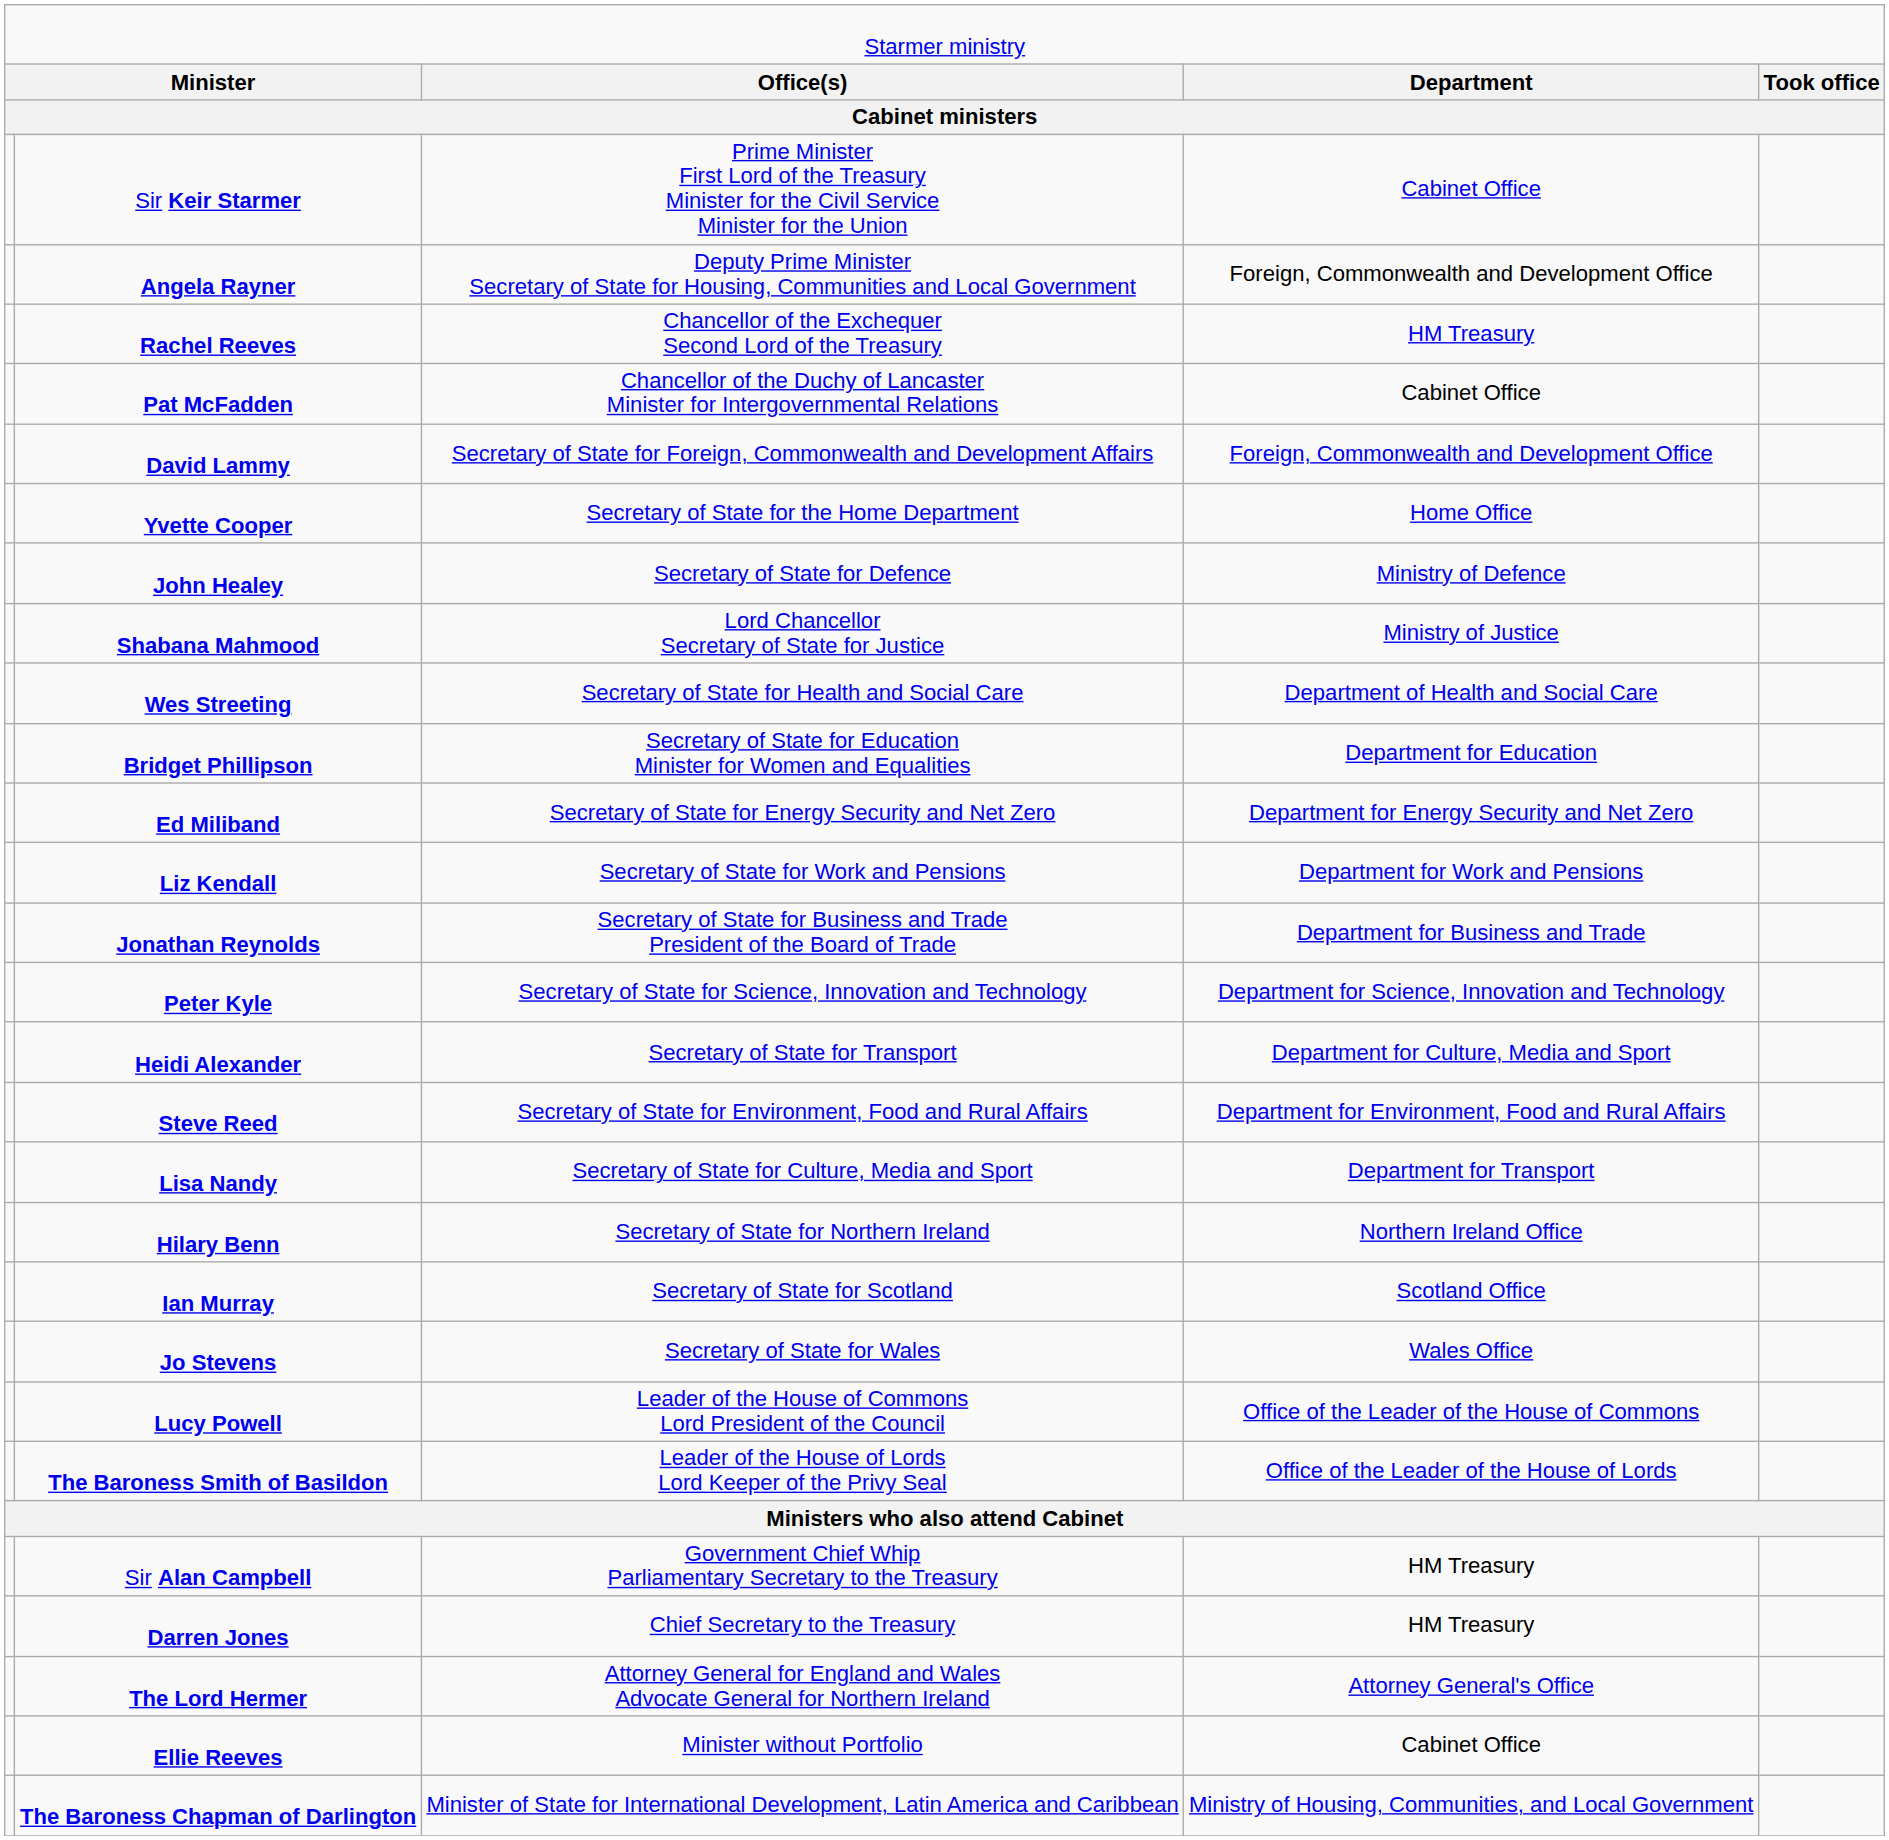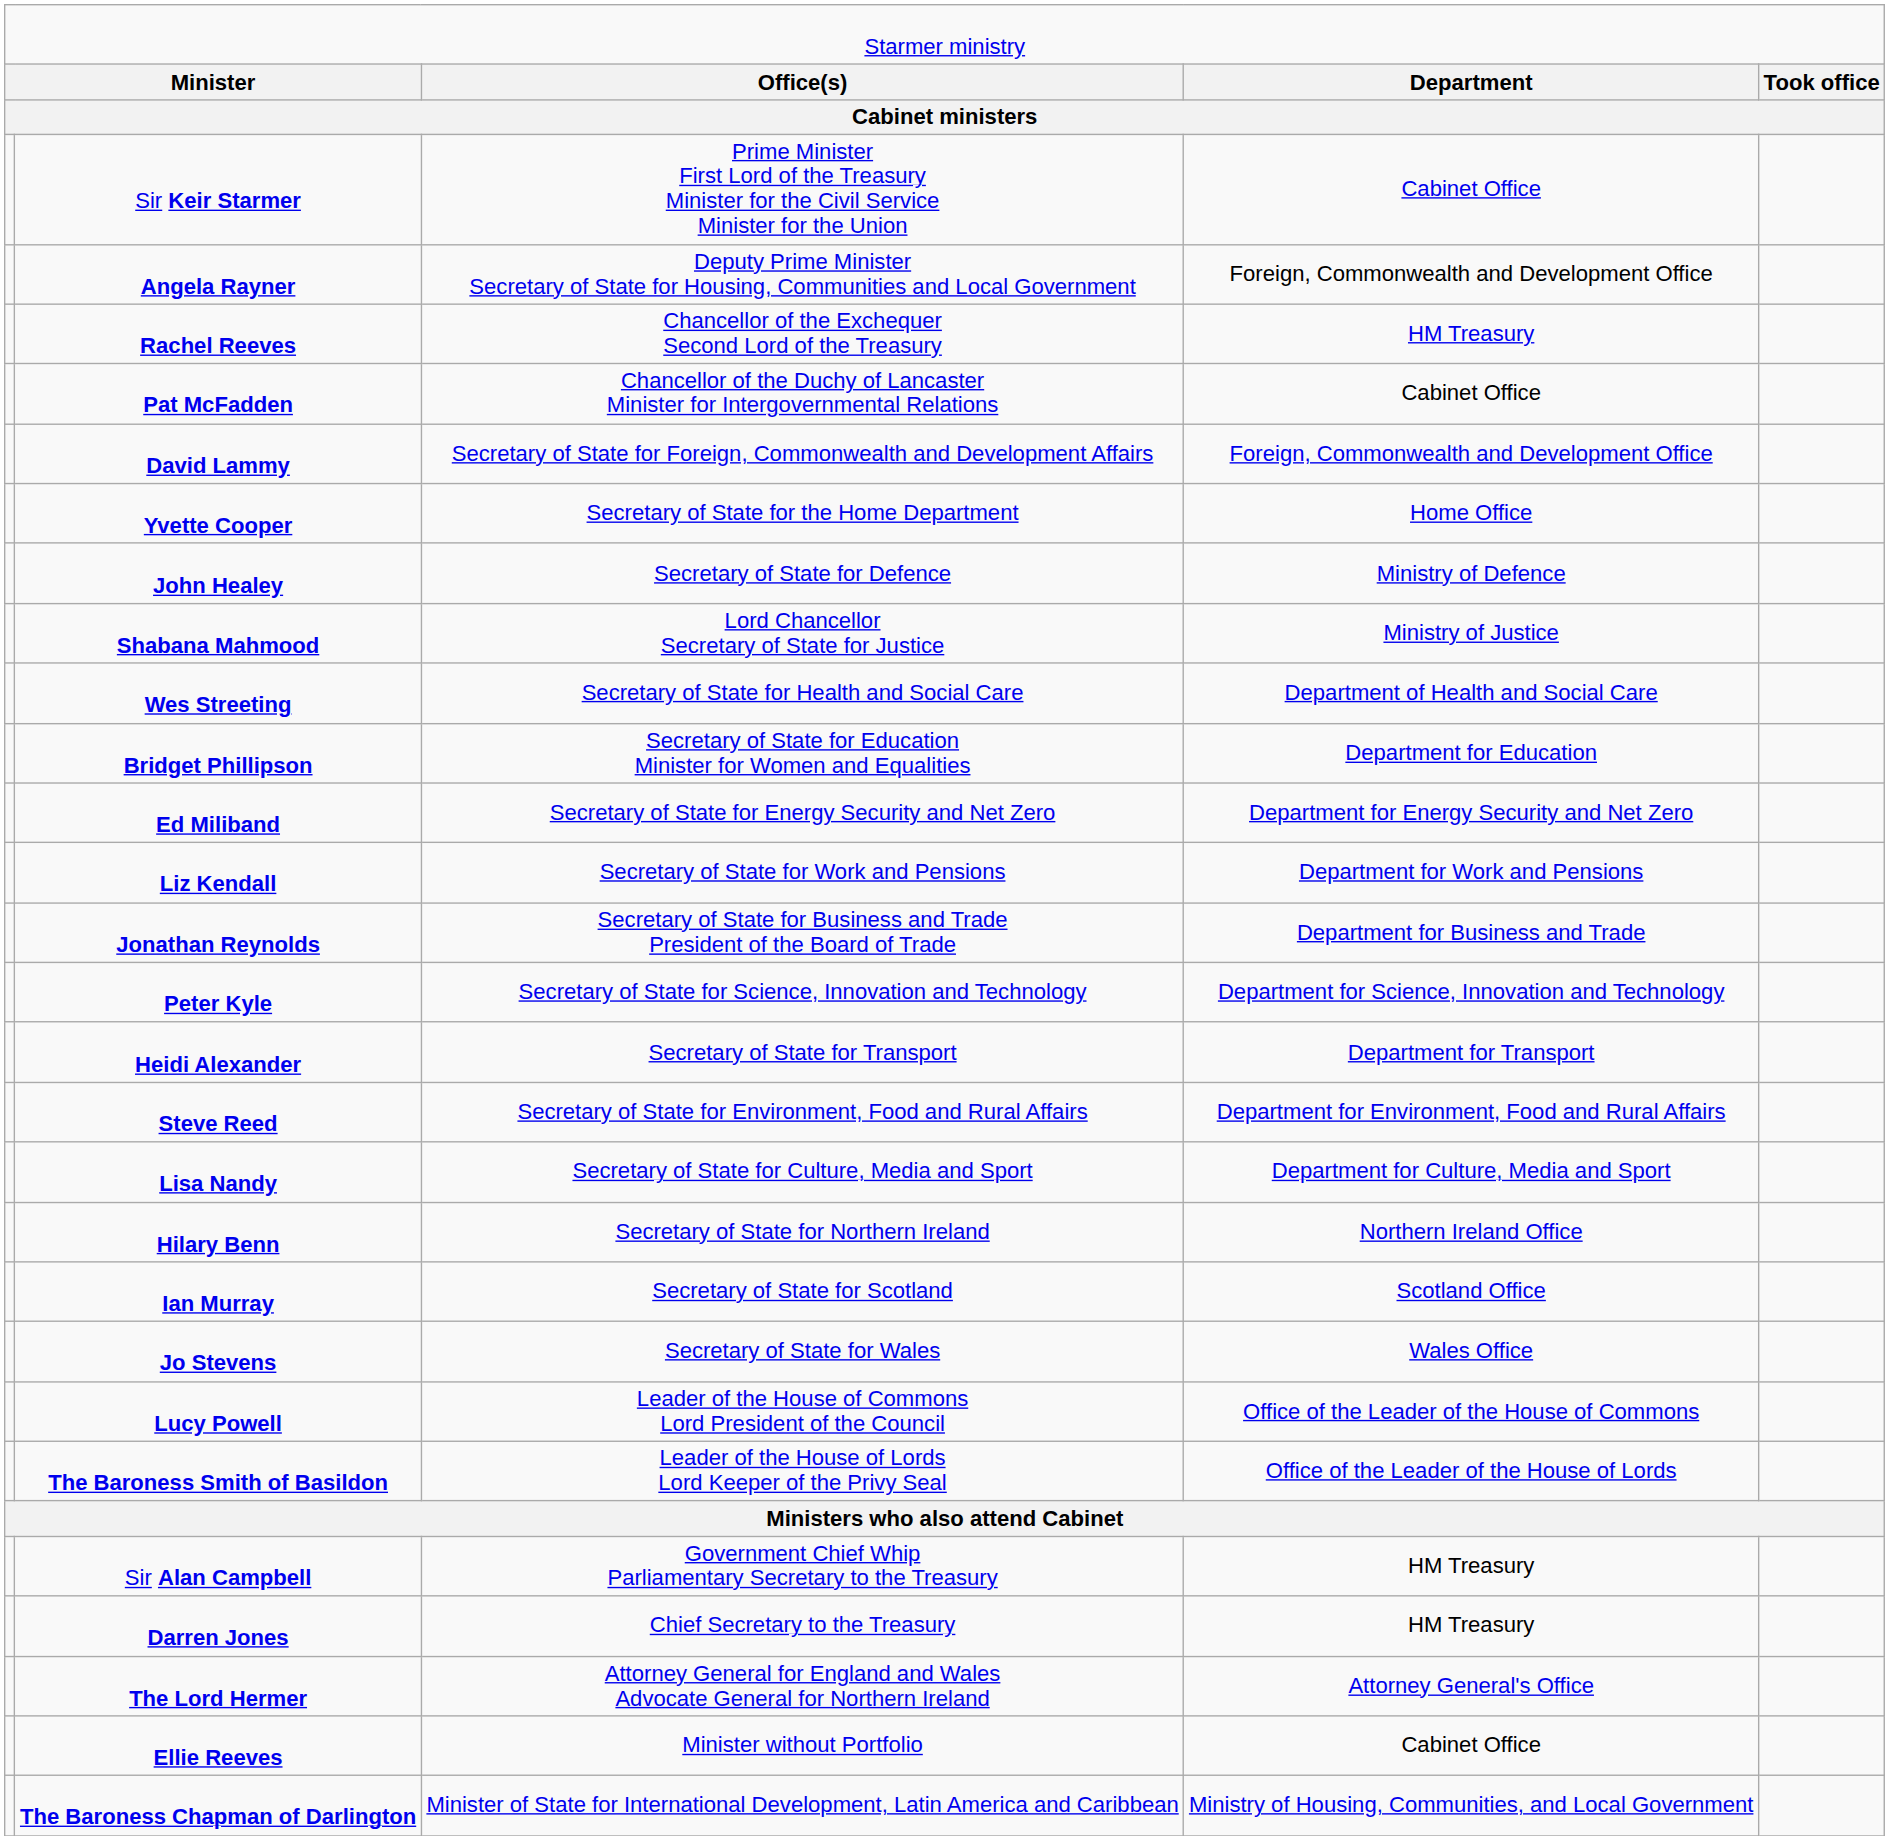(1471, 1052) Department for Culture, Media and Sport -> (1471, 1052) Department for Transport
(1471, 1171) Department for Transport -> (1471, 1171) Department for Culture, Media and Sport
